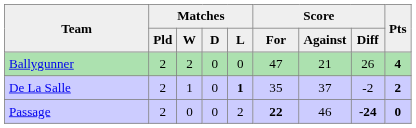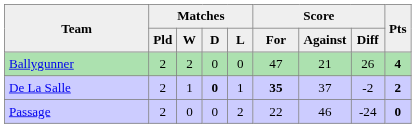(215, 87) normal -> (215, 87) bold
(240, 87) bold -> (240, 87) normal
(276, 87) normal -> (276, 87) bold
(276, 111) bold -> (276, 111) normal
(368, 111) bold -> (368, 111) normal
